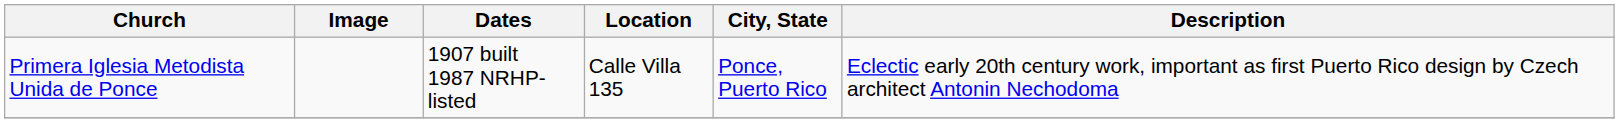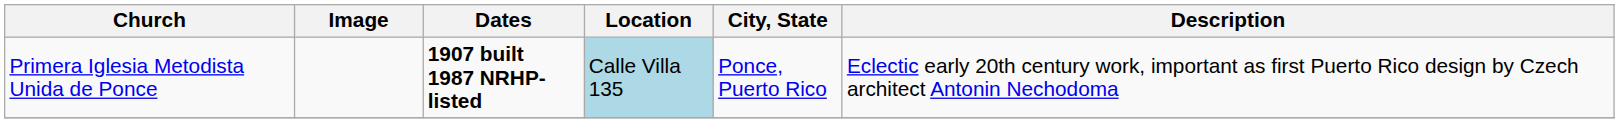(487, 77) normal -> (487, 77) bold
(635, 77) no background -> (635, 77) lightblue background
